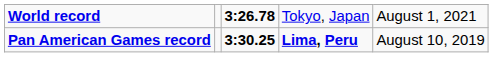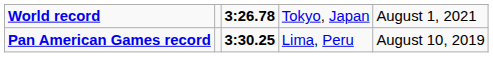(320, 39) bold -> (318, 39) normal
